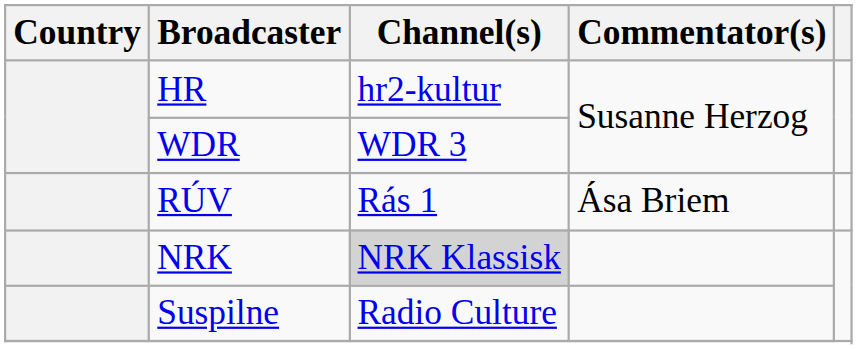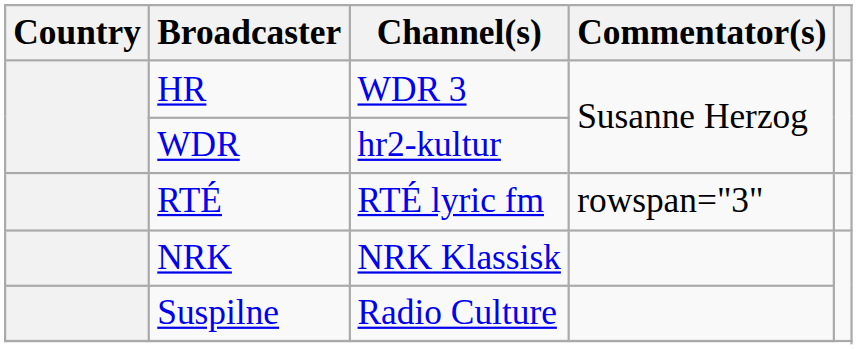(429, 88) hr2-kultur -> (412, 88) WDR 3
(412, 144) WDR 3 -> (429, 144) hr2-kultur
- row: (195, 200)
+ row: (190, 200)
(459, 256) lightgrey background -> (459, 256) no background
